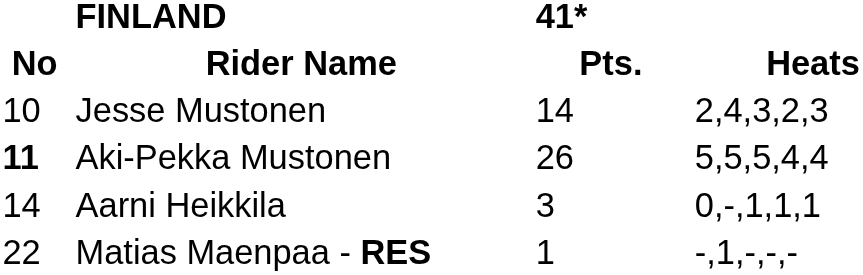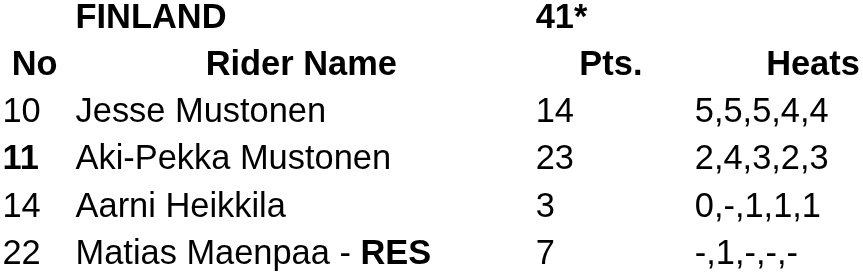(762, 110) 2,4,3,2,3 -> (762, 110) 5,5,5,4,4
(555, 158) 26 -> (555, 158) 23
(762, 158) 5,5,5,4,4 -> (762, 158) 2,4,3,2,3
(545, 252) 1 -> (545, 252) 7
